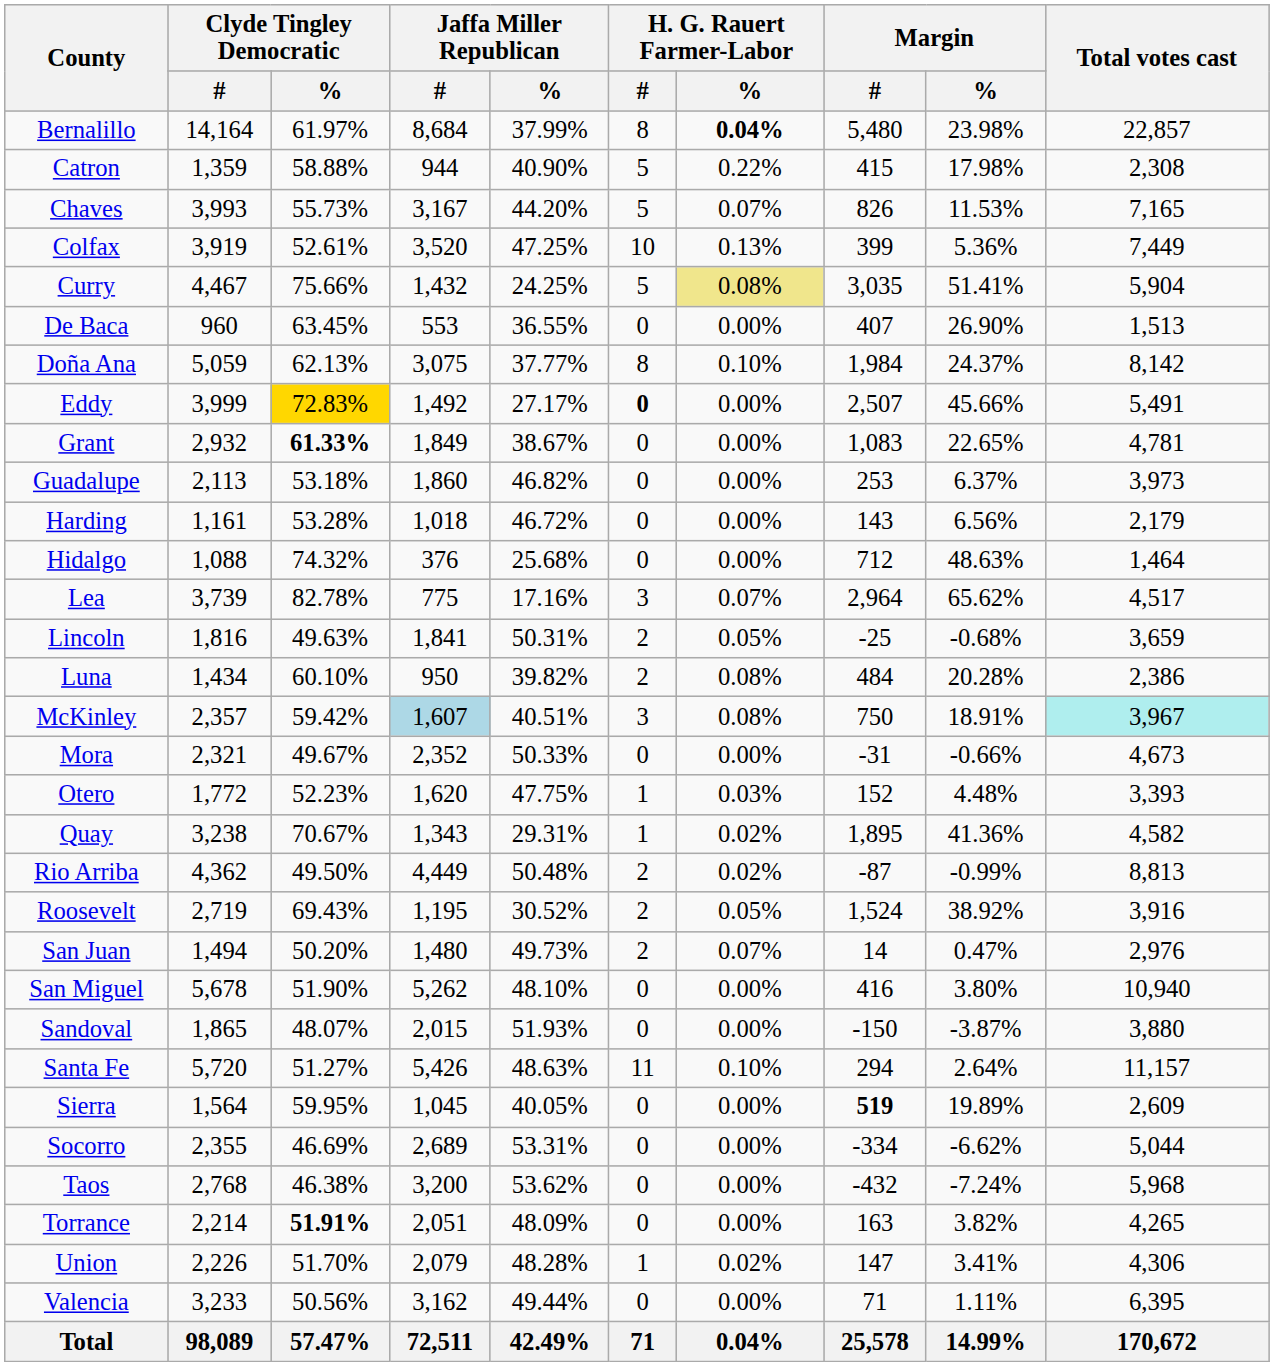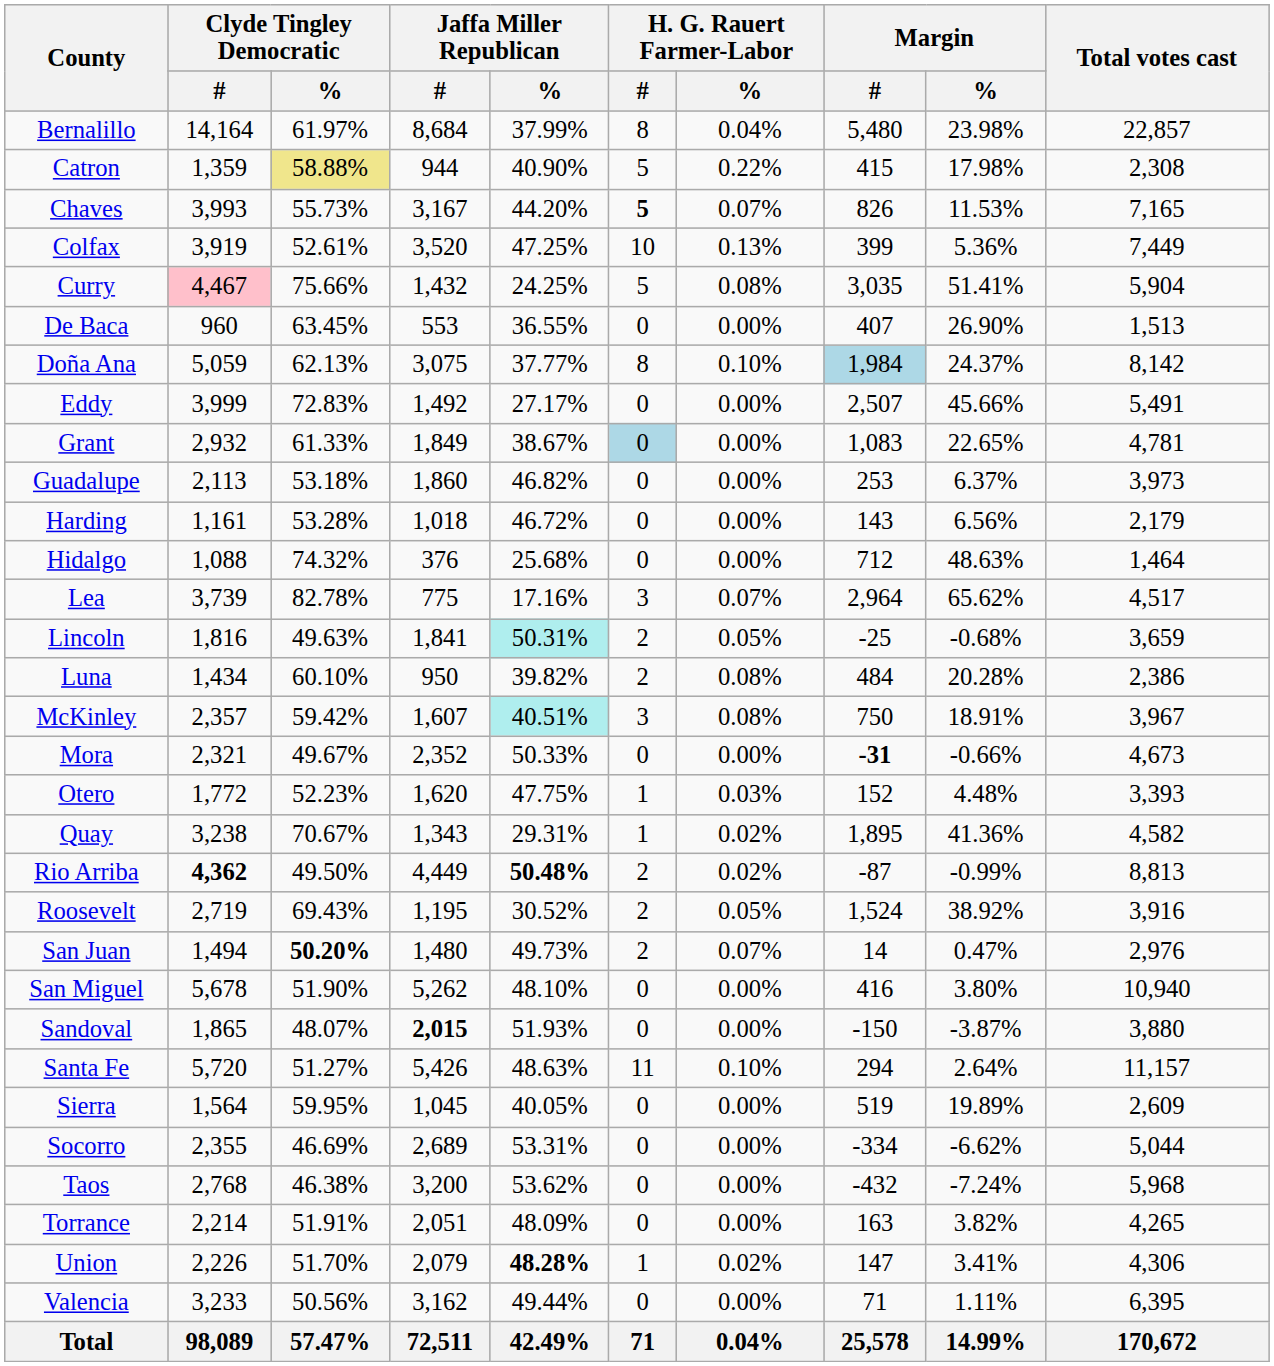(750, 129) bold -> (750, 129) normal
(330, 168) no background -> (330, 168) khaki background
(643, 208) normal -> (643, 208) bold
(219, 286) no background -> (219, 286) pink background
(750, 286) khaki background -> (750, 286) no background
(875, 364) no background -> (875, 364) lightblue background
(330, 403) gold background -> (330, 403) no background
(643, 403) bold -> (643, 403) normal
(330, 442) bold -> (330, 442) normal
(643, 442) no background -> (643, 442) lightblue background
(550, 637) no background -> (550, 637) paleturquoise background
(440, 716) lightblue background -> (440, 716) no background
(550, 716) no background -> (550, 716) paleturquoise background
(1157, 716) paleturquoise background -> (1157, 716) no background
(875, 755) normal -> (875, 755) bold
(219, 872) normal -> (219, 872) bold
(550, 872) normal -> (550, 872) bold
(330, 950) normal -> (330, 950) bold
(440, 1028) normal -> (440, 1028) bold
(875, 1106) bold -> (875, 1106) normal
(330, 1224) bold -> (330, 1224) normal
(550, 1263) normal -> (550, 1263) bold
